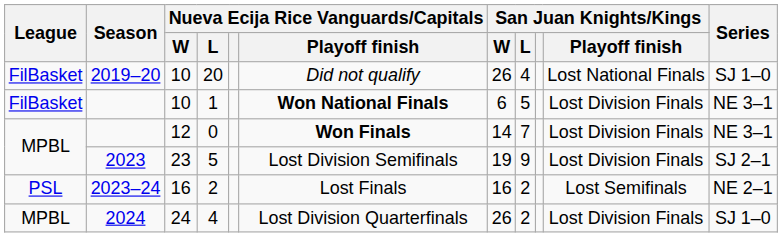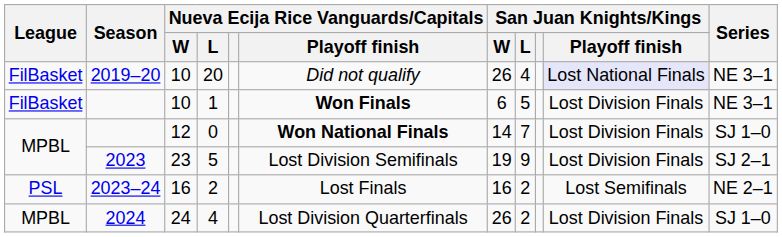(626, 75) no background -> (626, 75) lavender background
(743, 75) SJ 1–0 -> (743, 75) NE 3–1
(363, 103) Won National Finals -> (363, 103) Won Finals
(363, 132) Won Finals -> (363, 132) Won National Finals
(743, 132) NE 3–1 -> (743, 132) SJ 1–0
